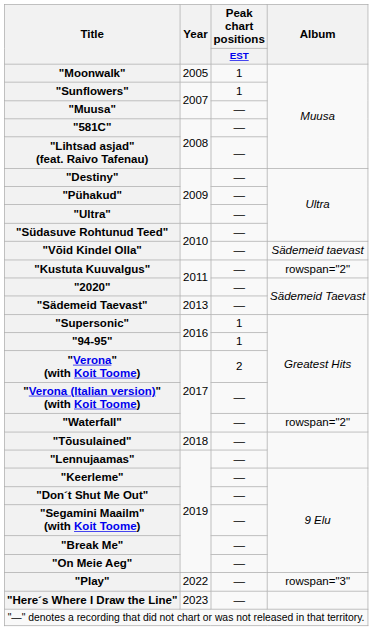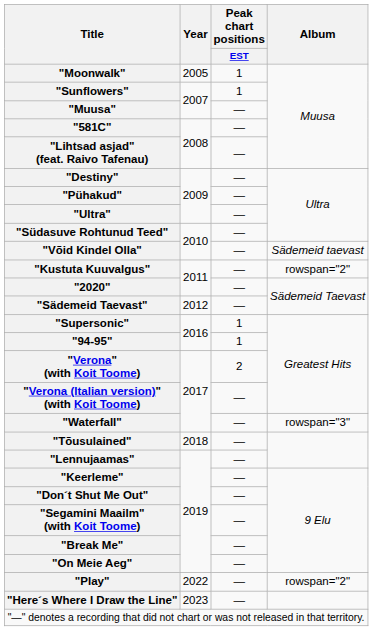(195, 305) 2013 -> (195, 305) 2012
(318, 422) rowspan="2" -> (318, 422) rowspan="3"
(318, 581) rowspan="3" -> (318, 581) rowspan="2"
